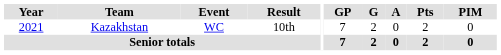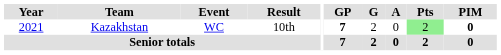(343, 27) normal -> (343, 27) bold
(425, 27) no background -> (425, 27) lightgreen background
(470, 27) normal -> (470, 27) bold
